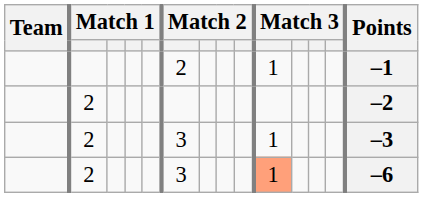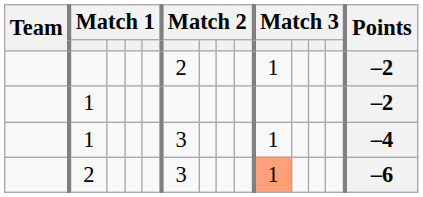(382, 68) –1 -> (382, 68) –2
(89, 103) 2 -> (89, 103) 1
(89, 139) 2 -> (89, 139) 1
(382, 139) –3 -> (382, 139) –4
